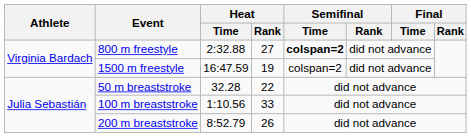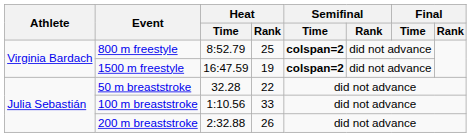(226, 50) 2:32.88 -> (226, 50) 8:52.79
(267, 50) 27 -> (267, 50) 25
(315, 68) normal -> (315, 68) bold
(226, 124) 8:52.79 -> (226, 124) 2:32.88
